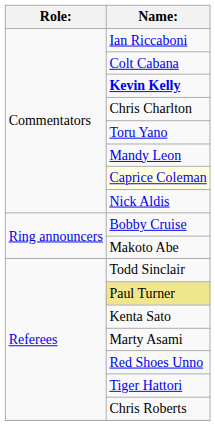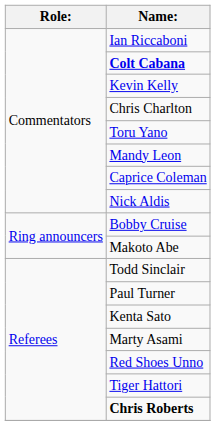(144, 63) normal -> (147, 63) bold
(145, 86) bold -> (144, 86) normal
(158, 178) lightyellow background -> (158, 178) no background
(142, 293) khaki background -> (142, 293) no background
(148, 408) normal -> (151, 408) bold
